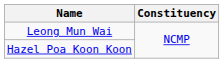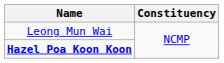(69, 49) normal -> (69, 49) bold
